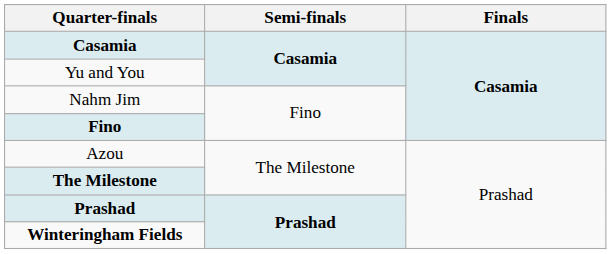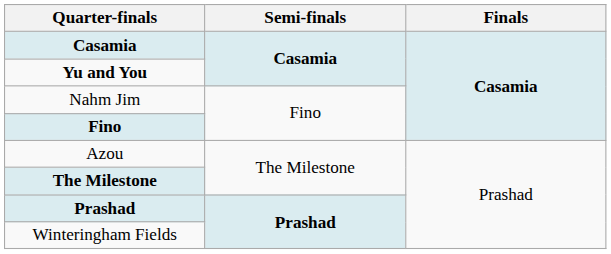(105, 72) normal -> (105, 72) bold
(105, 235) bold -> (105, 235) normal
